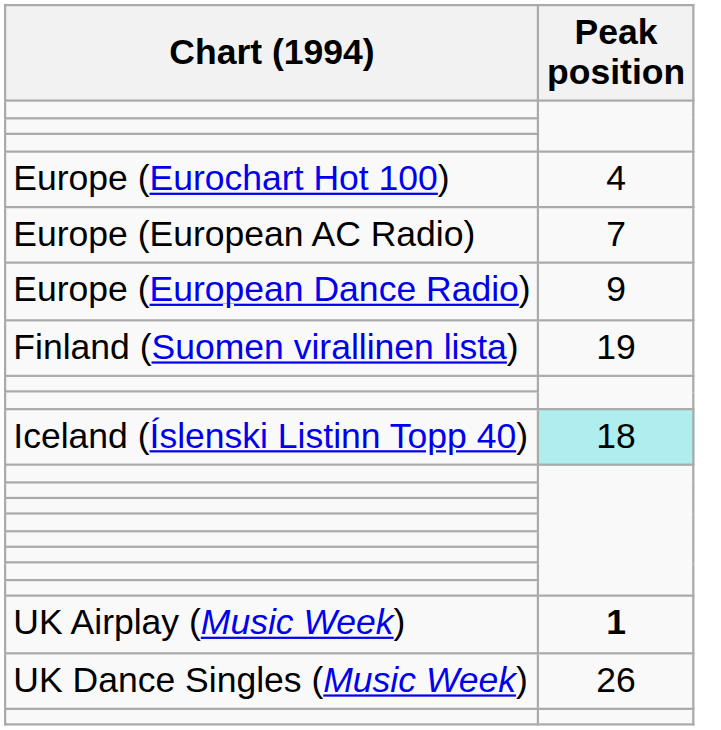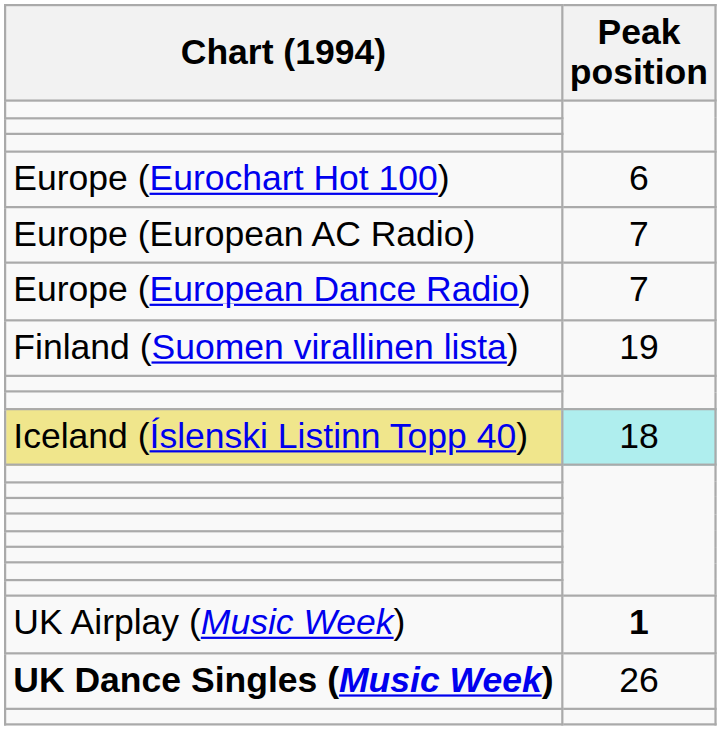(616, 178) 4 -> (639, 178) 6
(616, 290) 9 -> (639, 290) 7
(271, 436) no background -> (271, 436) khaki background
(271, 679) normal -> (283, 679) bold
